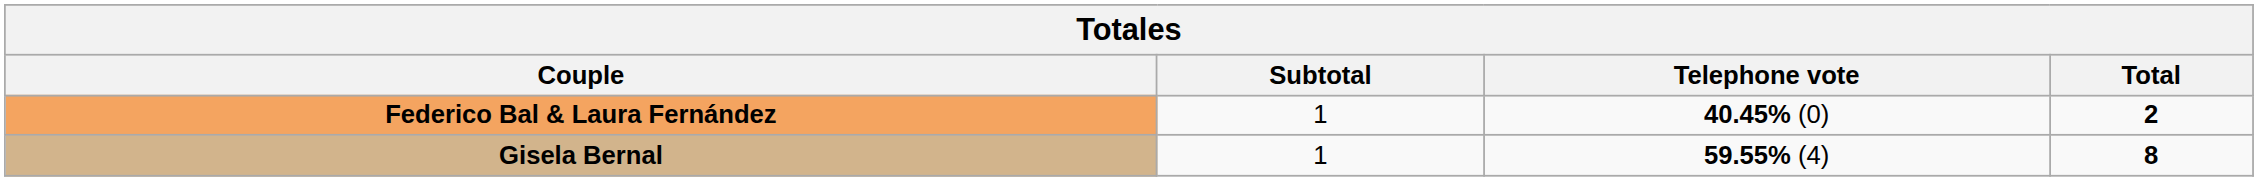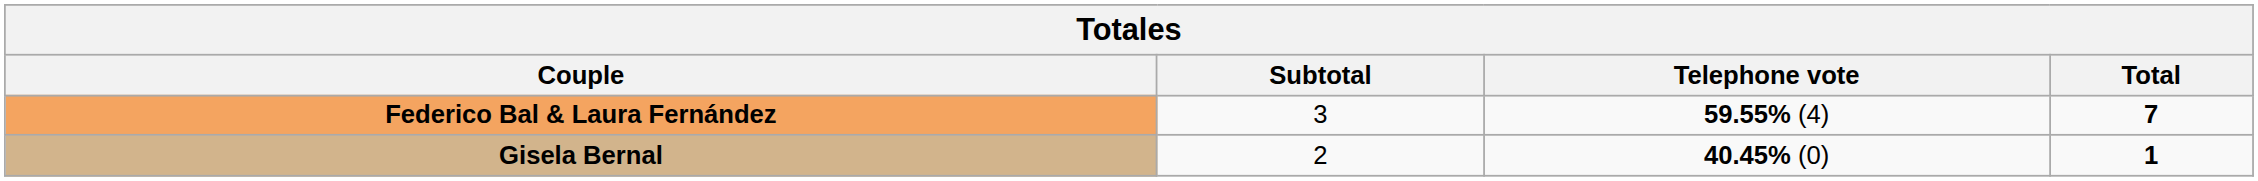(1320, 115) 1 -> (1320, 115) 3
(1767, 115) 40.45% (0) -> (1767, 115) 59.55% (4)
(2151, 115) 2 -> (2151, 115) 7
(1320, 156) 1 -> (1320, 156) 2
(1767, 156) 59.55% (4) -> (1767, 156) 40.45% (0)
(2151, 156) 8 -> (2151, 156) 1
